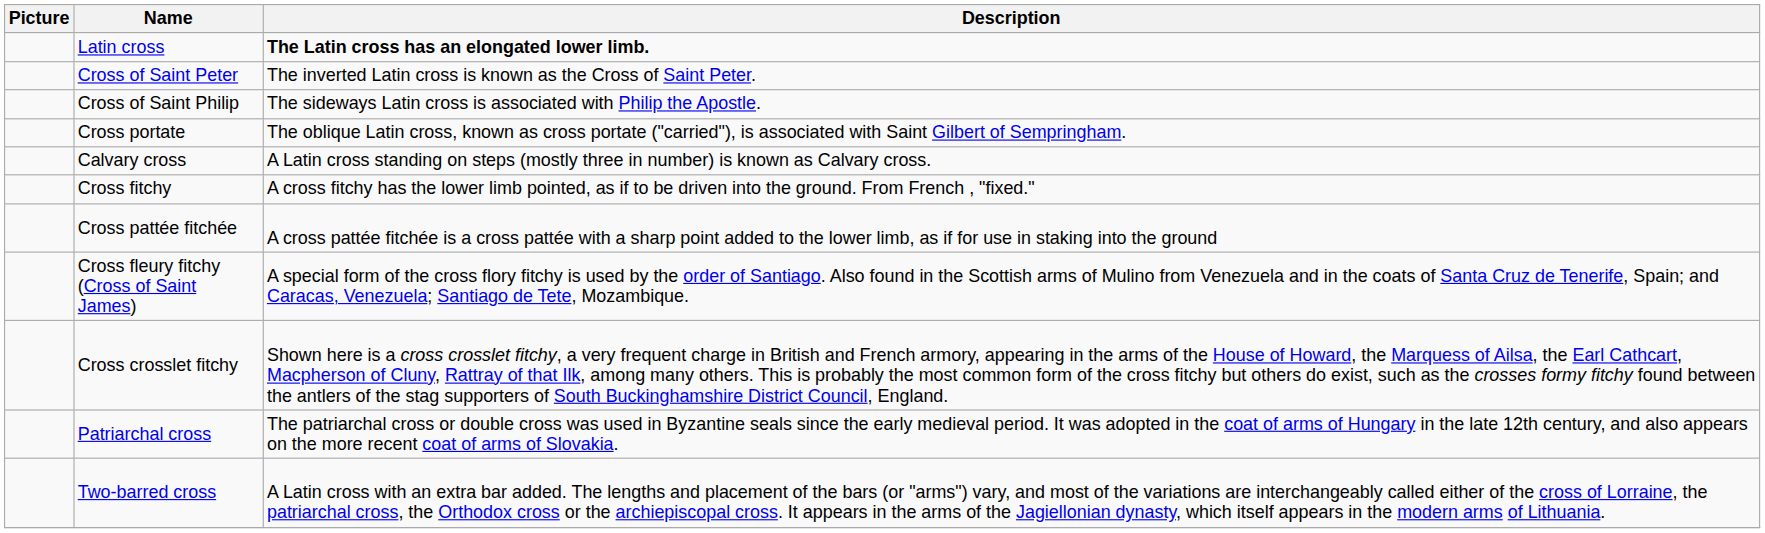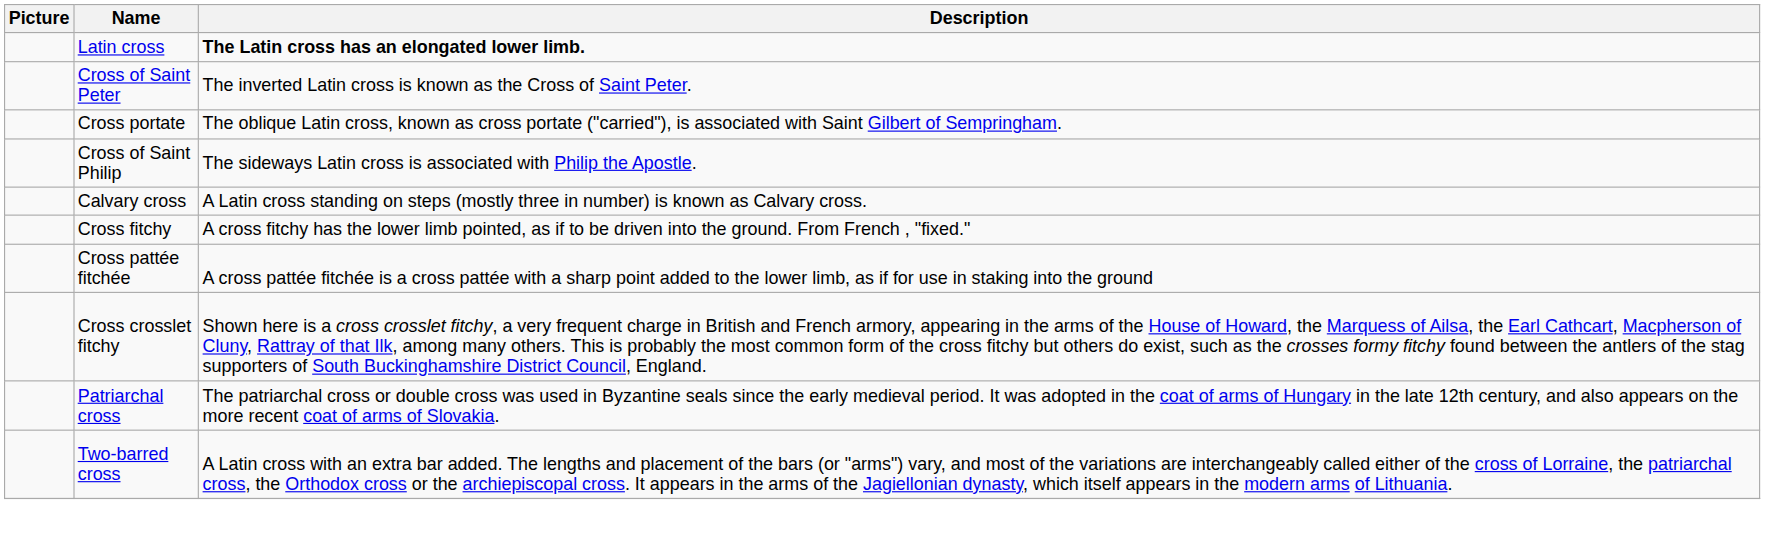rows swapped: (158, 103) <-> (131, 132)
- row: (149, 286)
